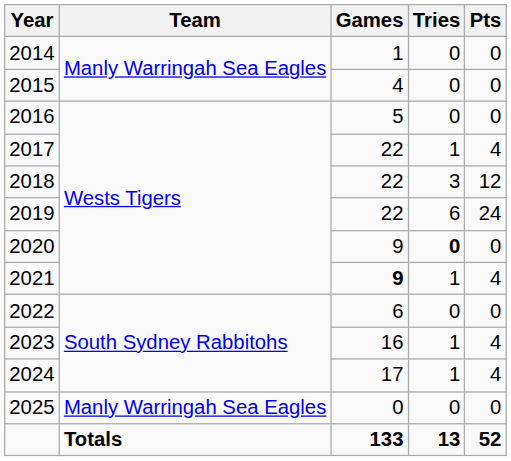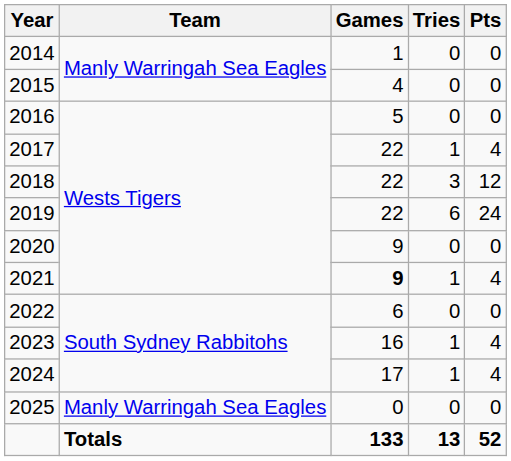(455, 246) bold -> (455, 246) normal
